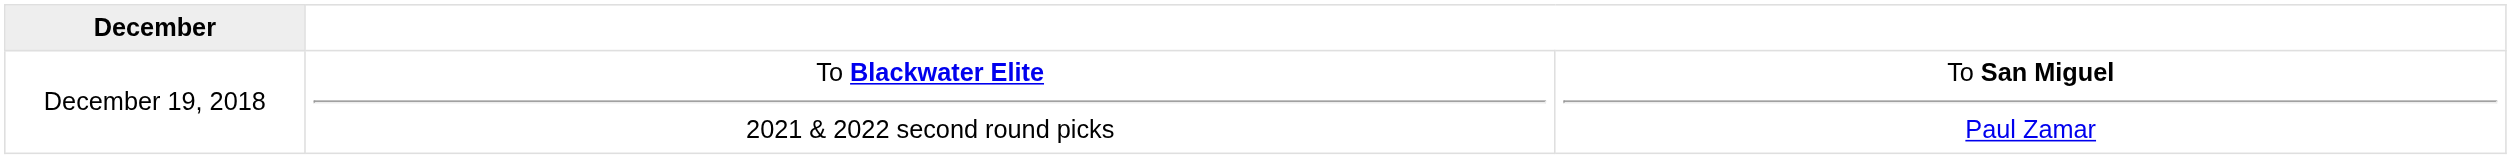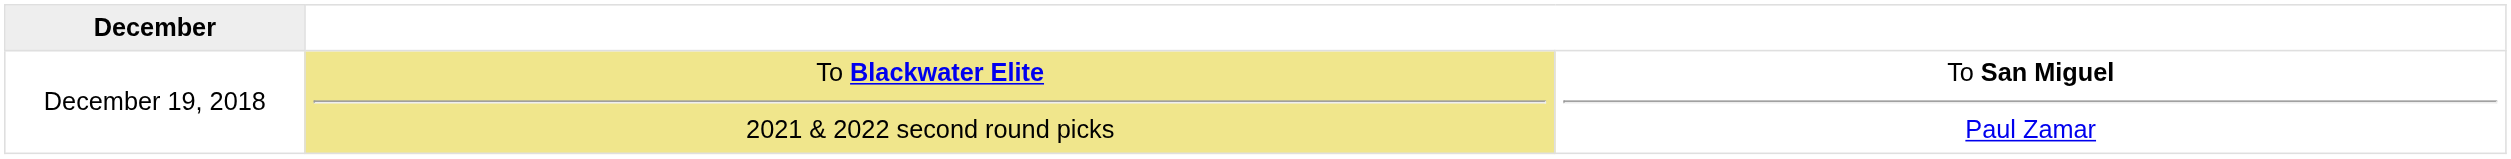(930, 101) no background -> (930, 101) khaki background
